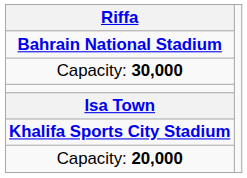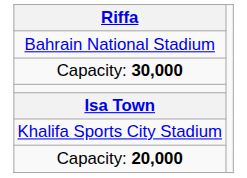(120, 44) bold -> (120, 44) normal
(120, 132) bold -> (120, 132) normal
